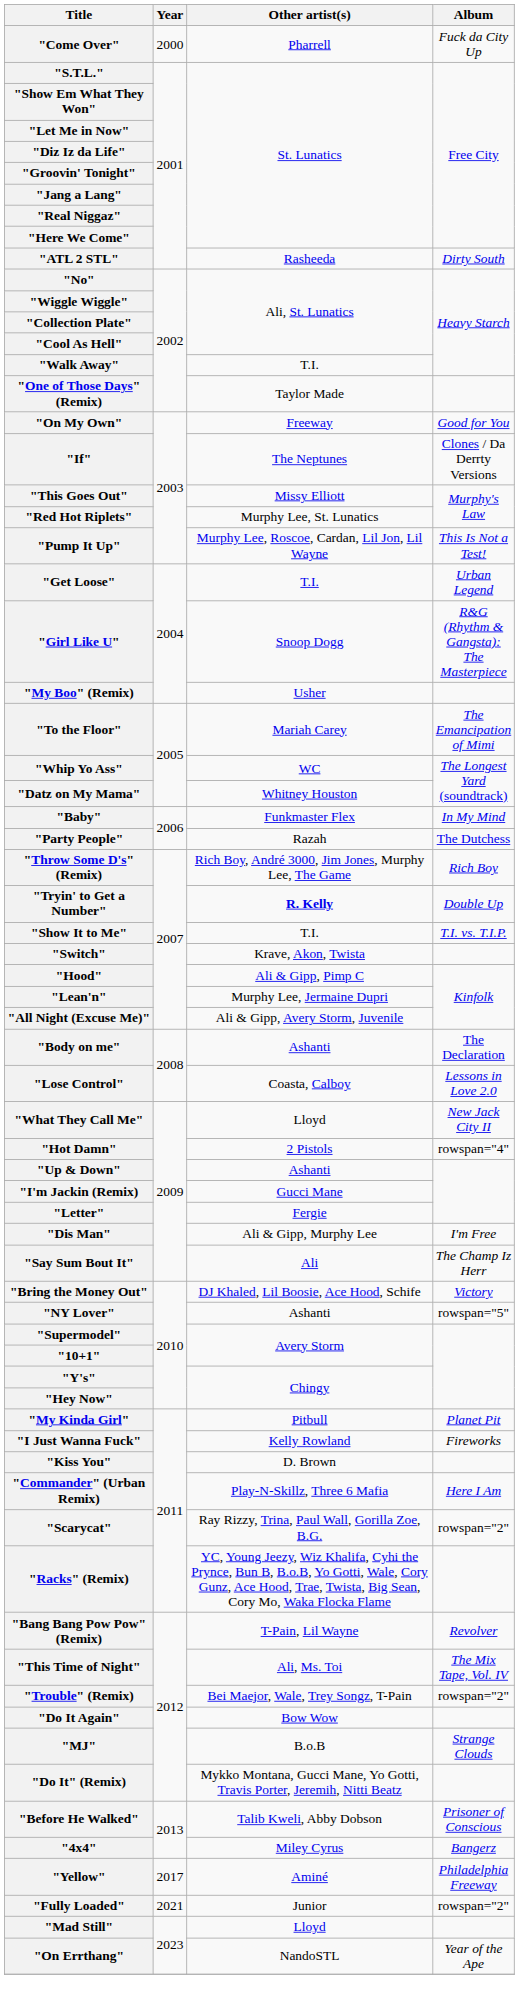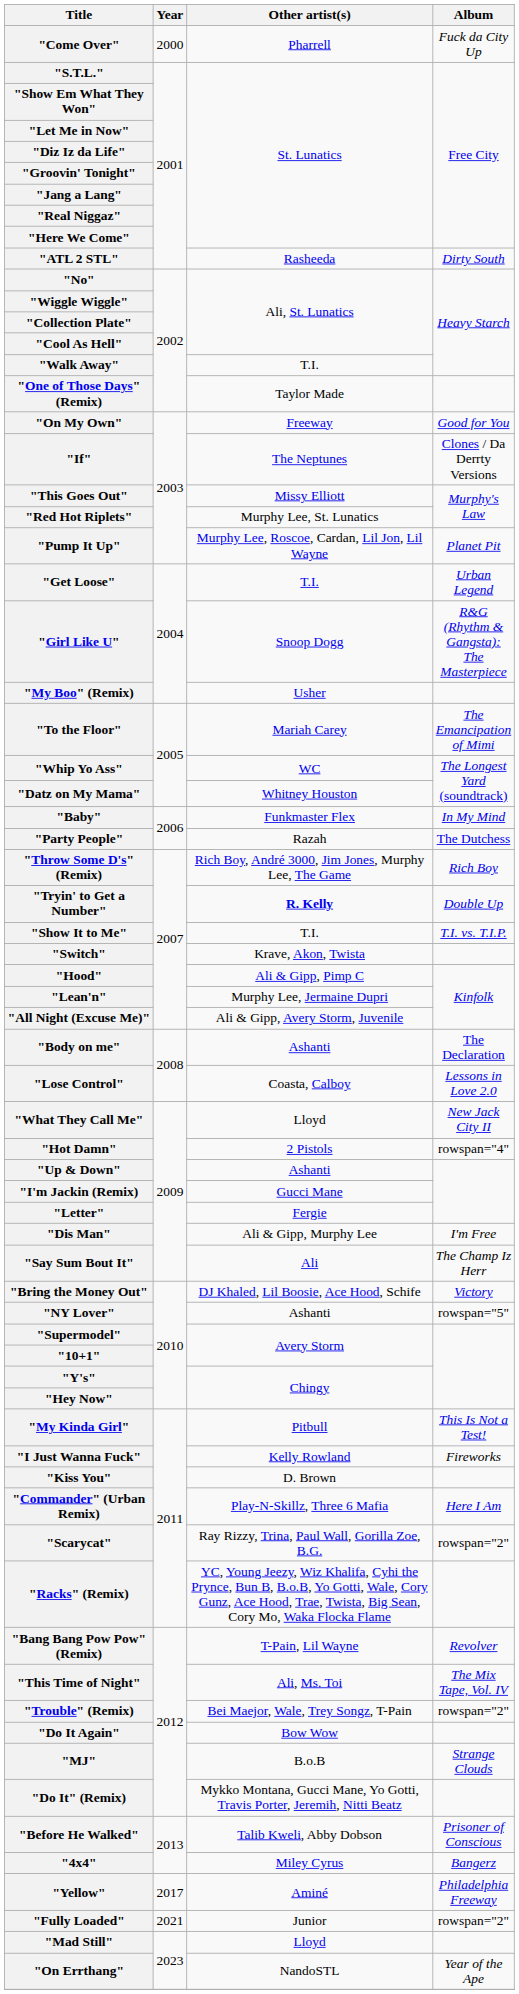(473, 545) This Is Not a Test! -> (473, 545) Planet Pit
(473, 1419) Planet Pit -> (473, 1427) This Is Not a Test!
